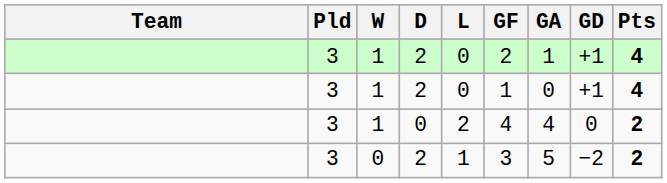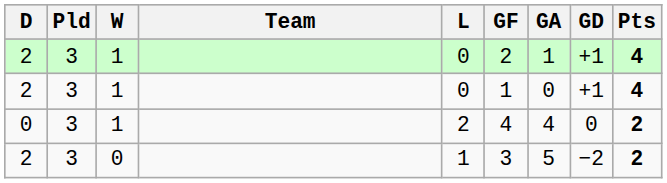columns swapped: (157, 22) <-> (421, 22)
